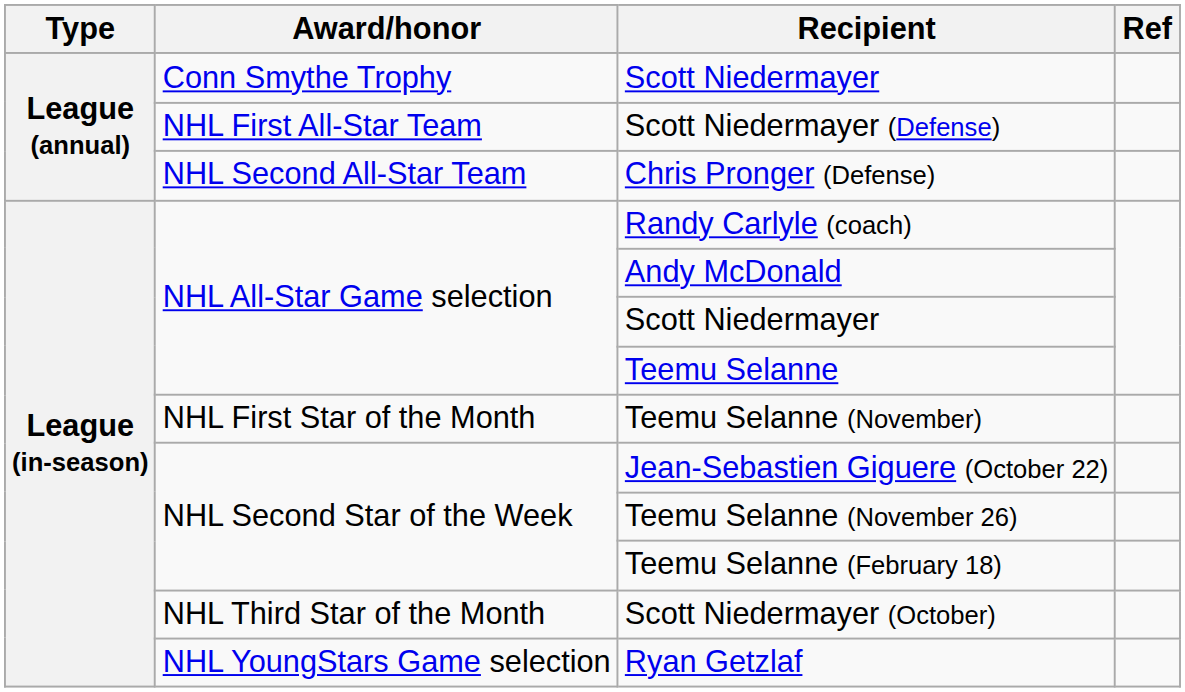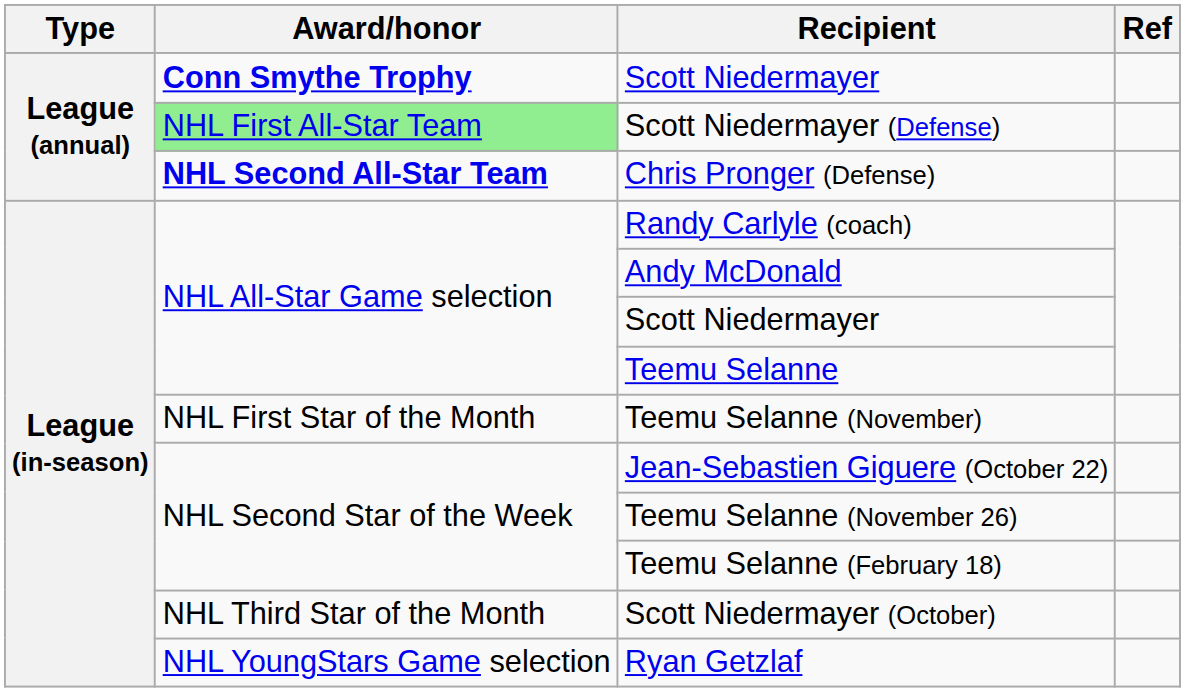(307, 77) normal -> (317, 77) bold
(322, 126) no background -> (322, 126) lightgreen background
(345, 175) normal -> (355, 175) bold
